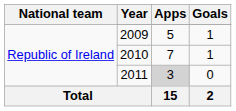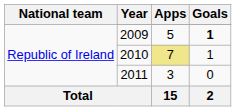(210, 34) normal -> (210, 34) bold
(170, 55) no background -> (170, 55) khaki background
(170, 75) lightgrey background -> (170, 75) no background
